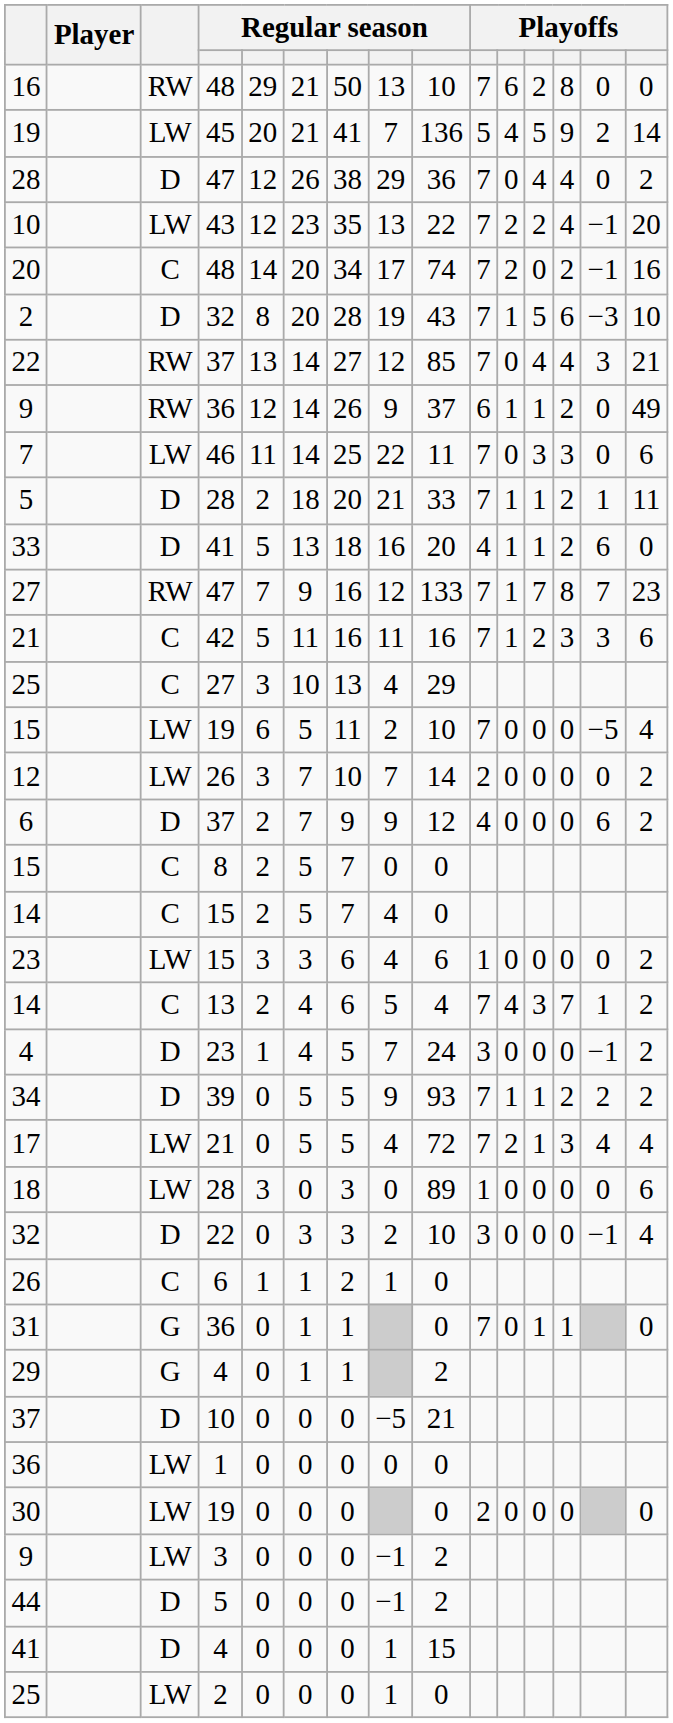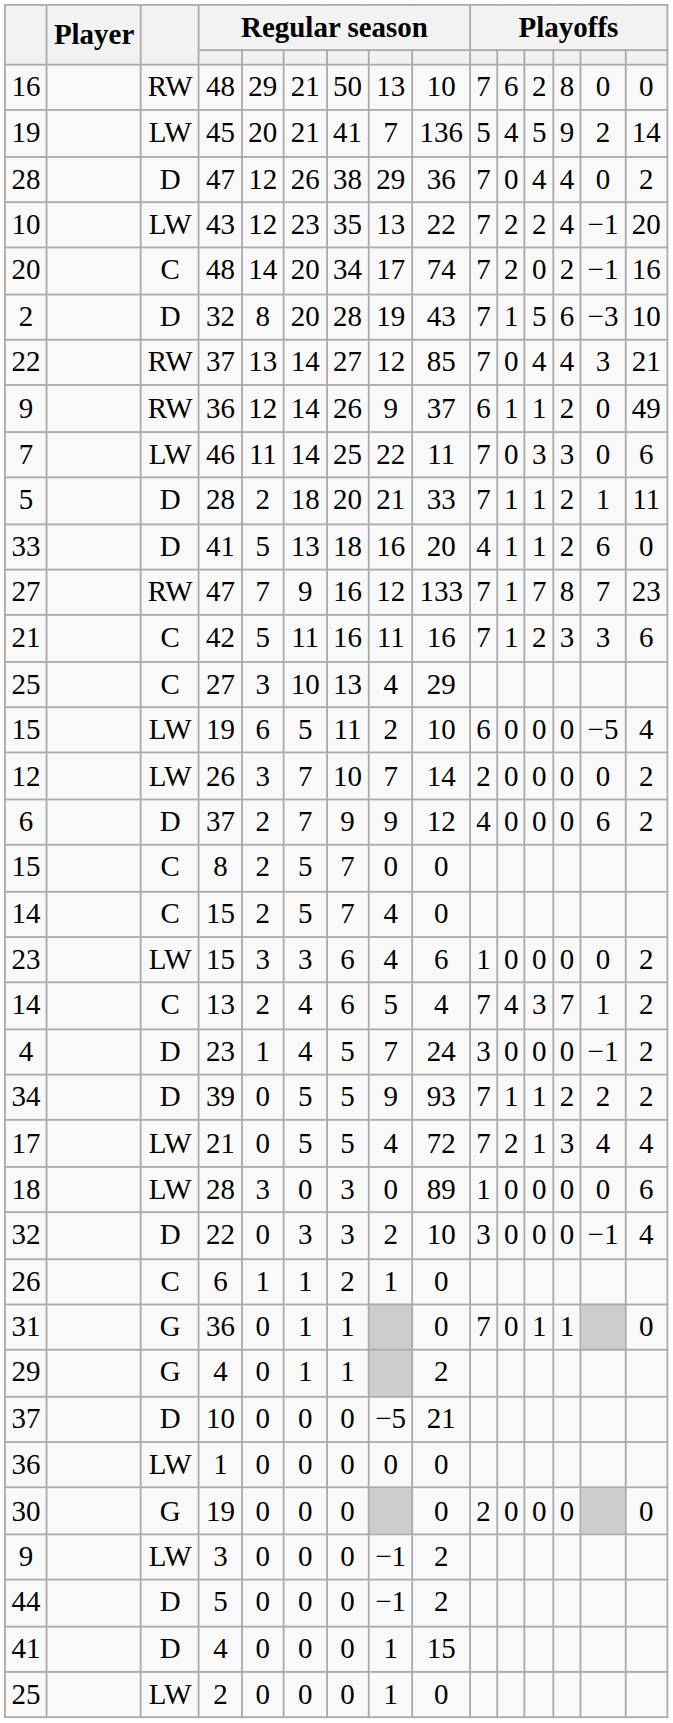(483, 729) 7 -> (483, 729) 6
(170, 1510) LW -> (170, 1510) G
